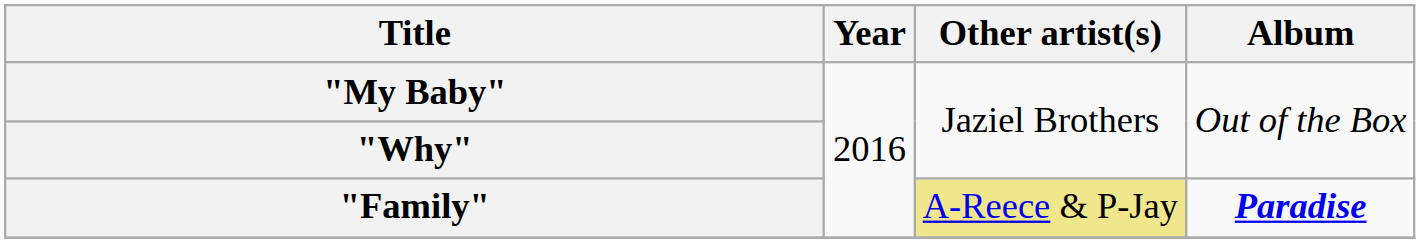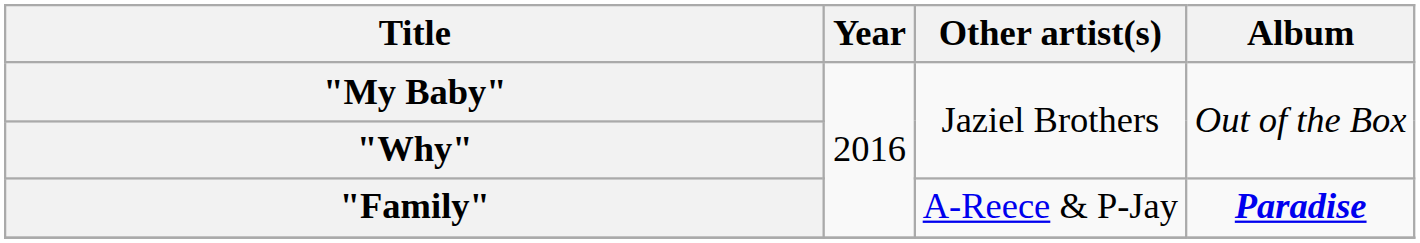(1050, 206) khaki background -> (1050, 206) no background
